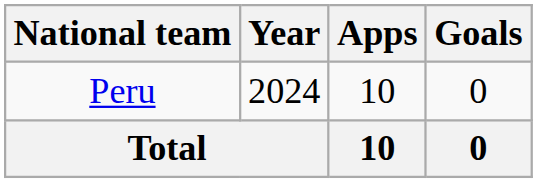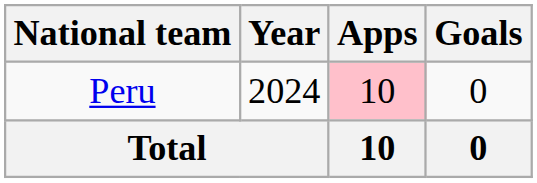(377, 90) no background -> (377, 90) pink background
